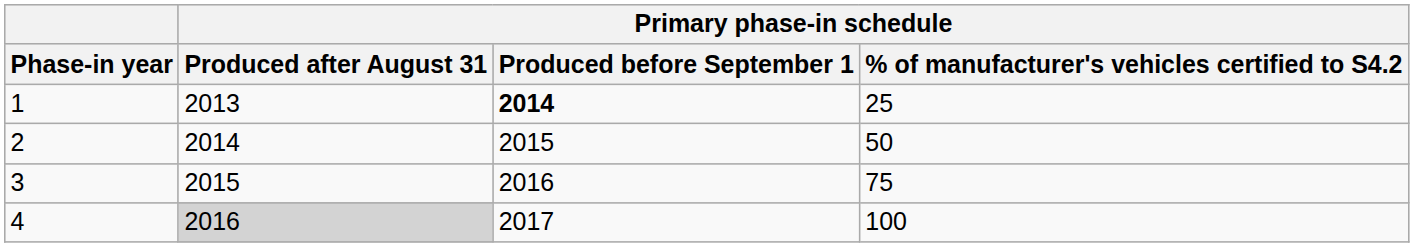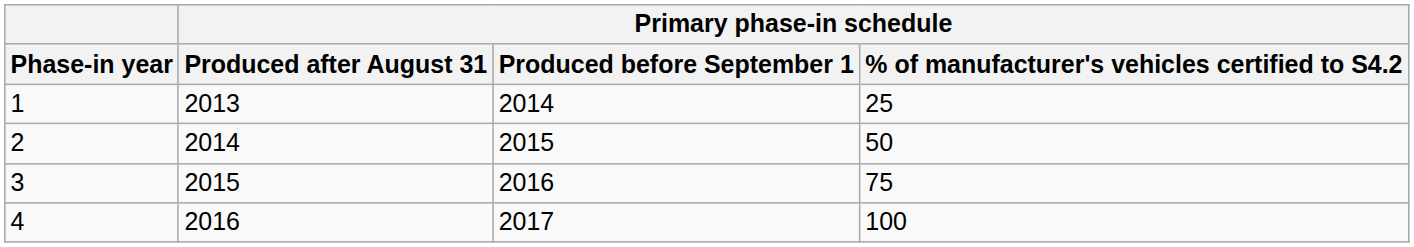(526, 103) bold -> (526, 103) normal
(212, 222) lightgrey background -> (212, 222) no background
